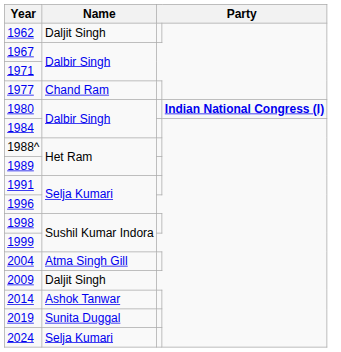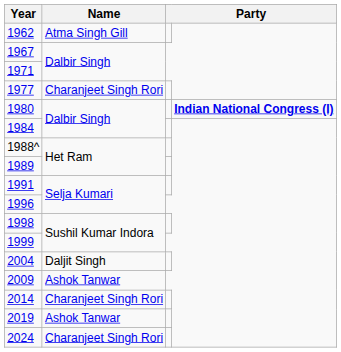(75, 33) Daljit Singh -> (86, 33) Atma Singh Gill
(77, 90) Chand Ram -> (104, 90) Charanjeet Singh Rori
(86, 261) Atma Singh Gill -> (75, 261) Daljit Singh
(75, 280) Daljit Singh -> (83, 280) Ashok Tanwar
(83, 299) Ashok Tanwar -> (104, 299) Charanjeet Singh Rori
(83, 318) Sunita Duggal -> (83, 318) Ashok Tanwar
(79, 337) Selja Kumari -> (104, 337) Charanjeet Singh Rori
